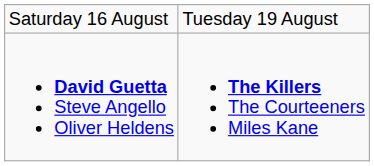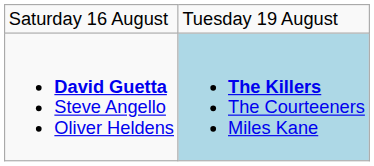(274, 107) no background -> (274, 107) lightblue background
